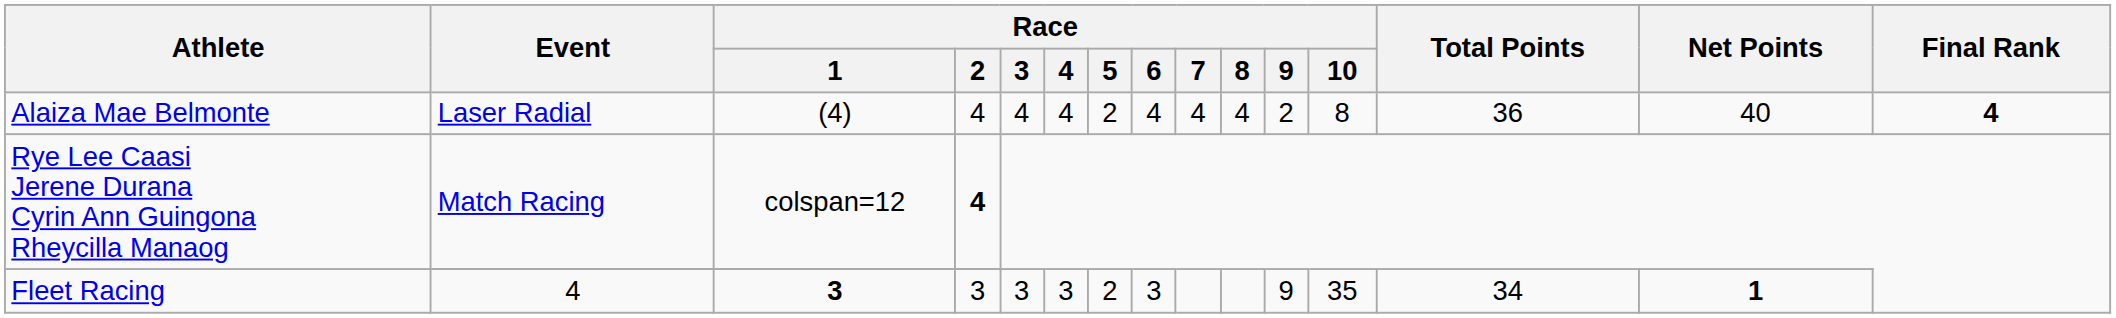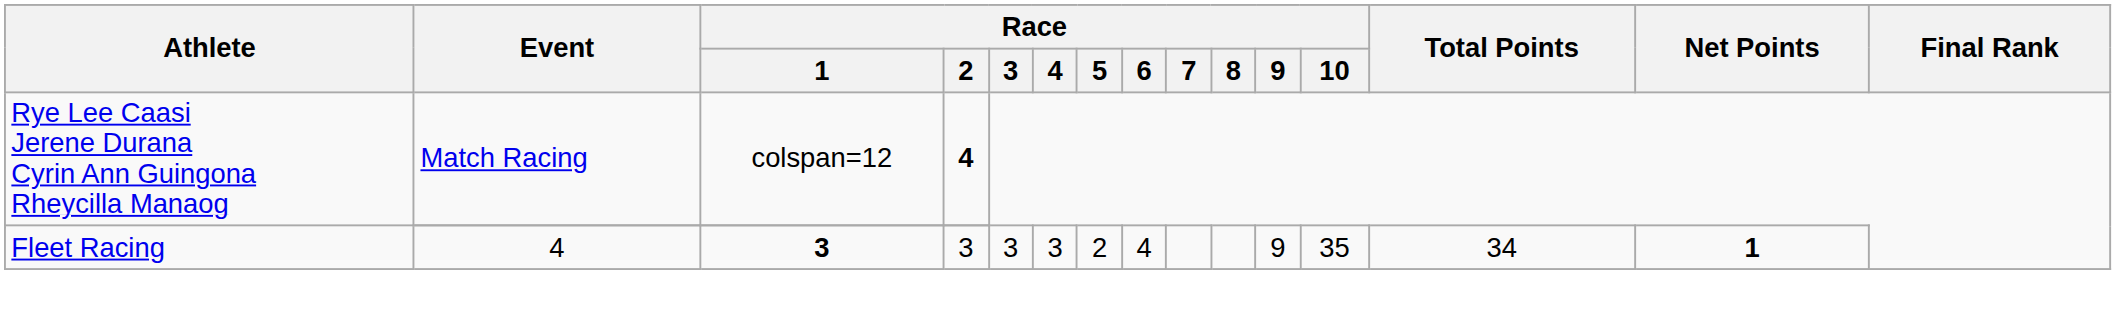- row: (141, 113)
(1154, 291) 3 -> (1144, 248) 4
